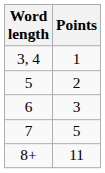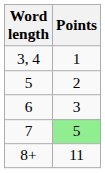(77, 131) no background -> (77, 131) lightgreen background
